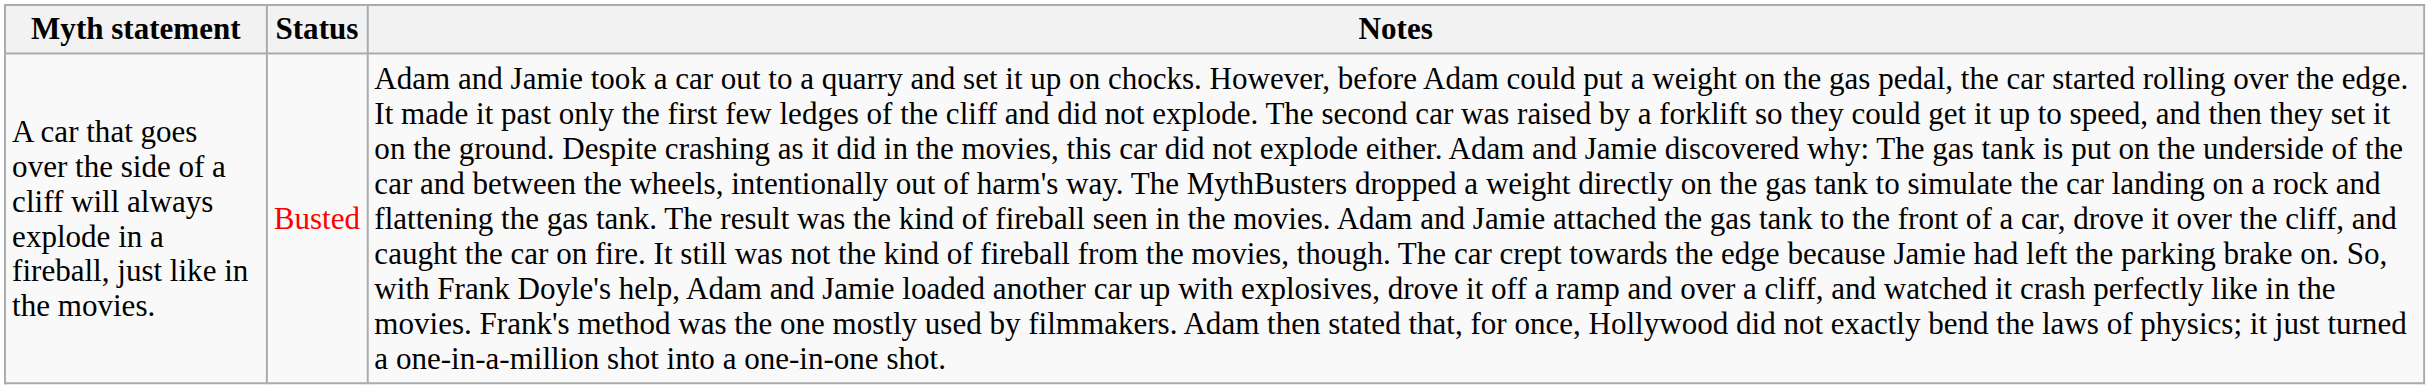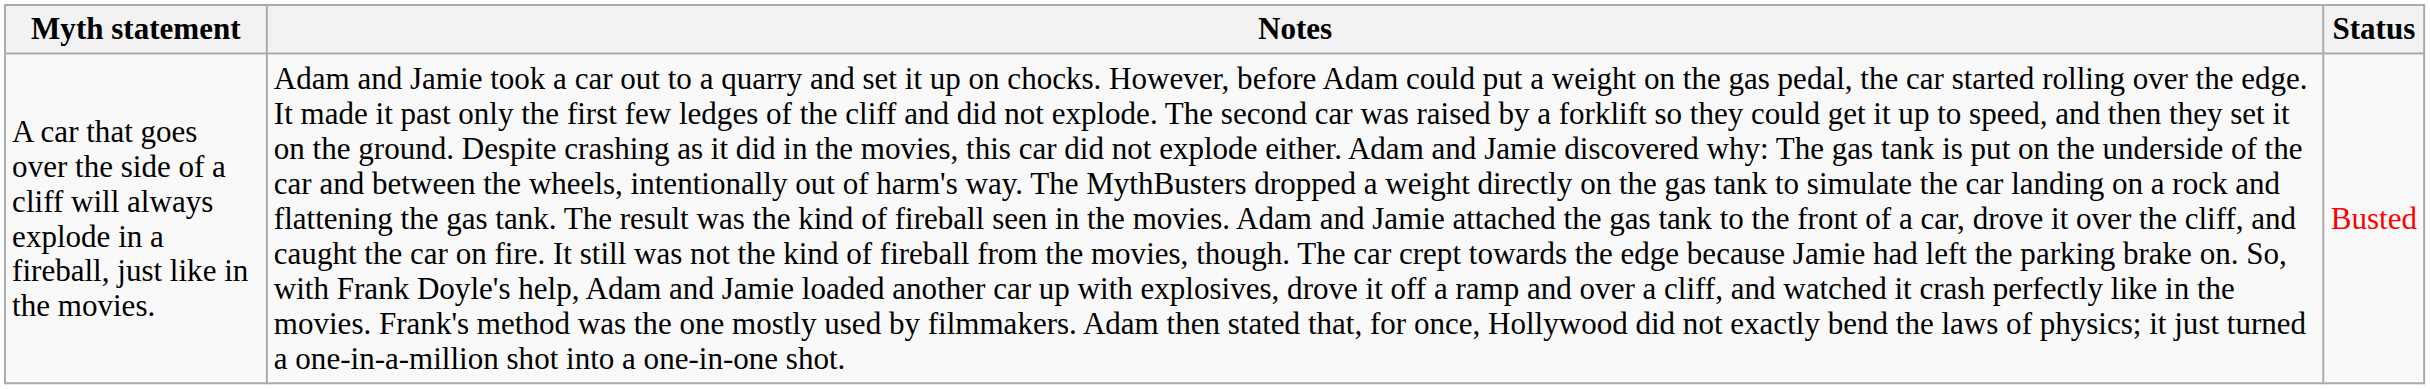columns swapped: (317, 29) <-> (1396, 29)
